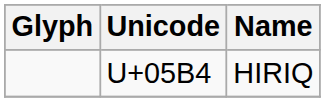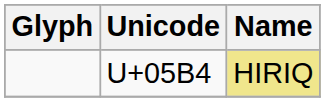(273, 73) no background -> (273, 73) khaki background
